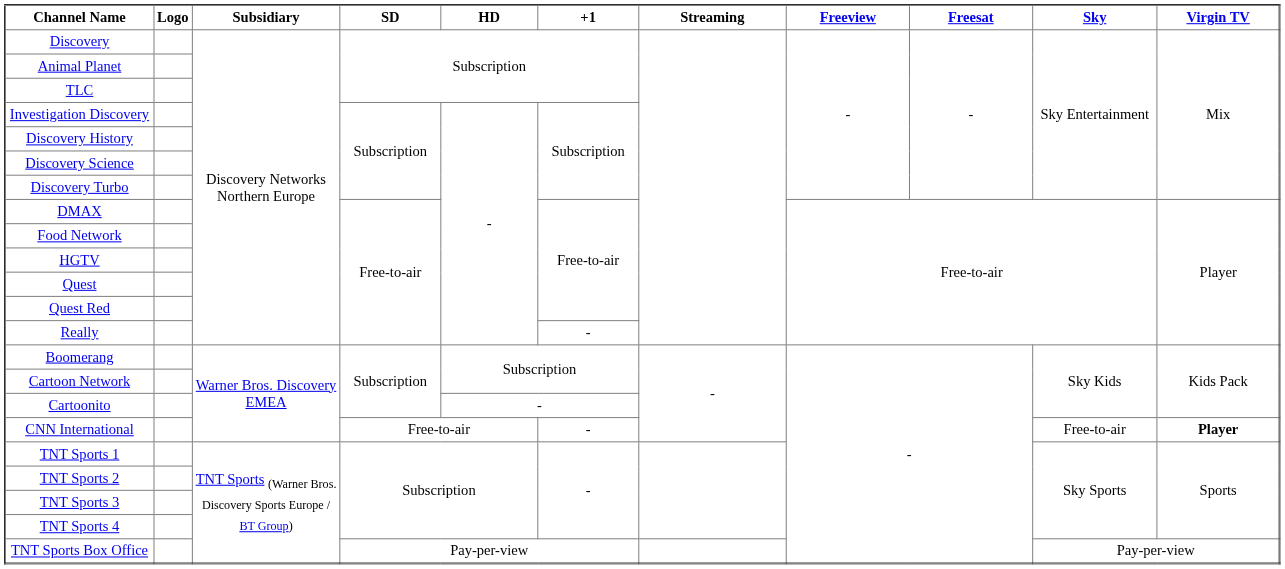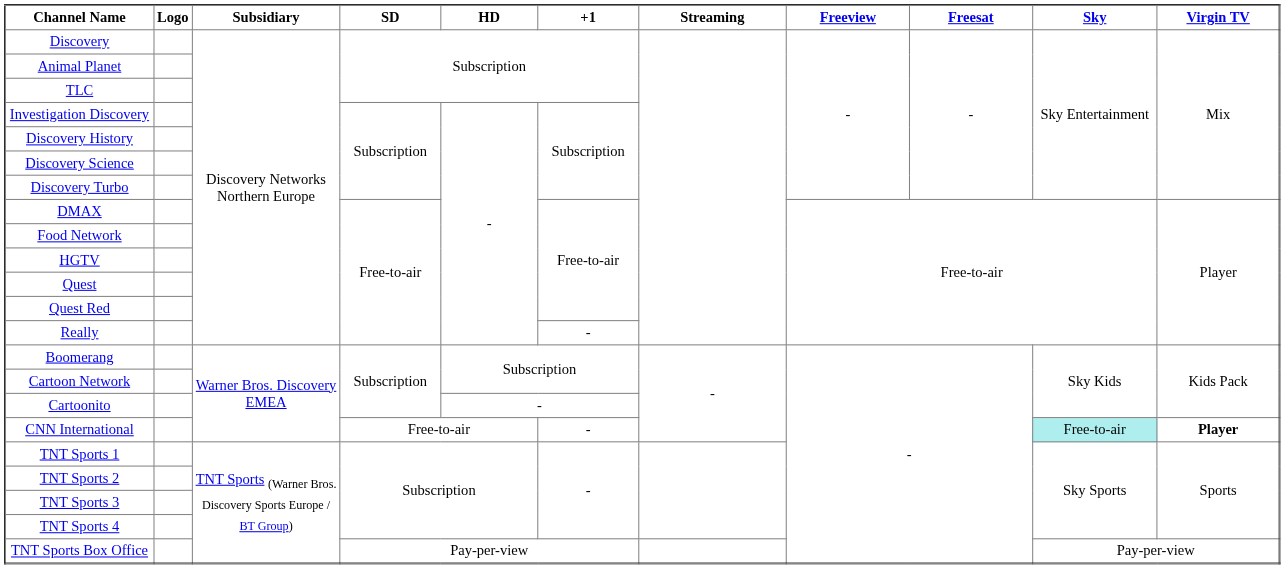(1095, 429) no background -> (1095, 429) paleturquoise background
